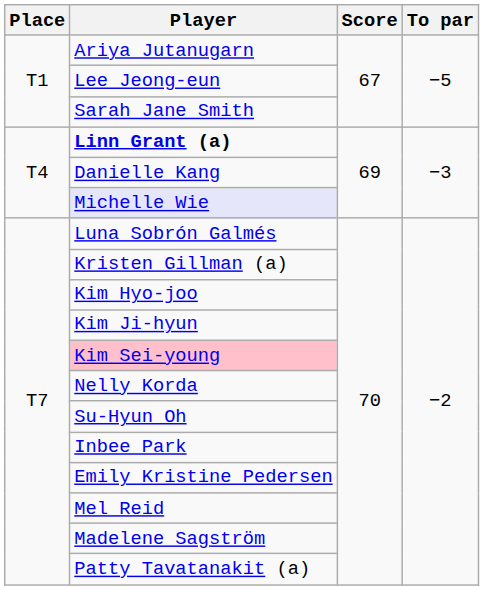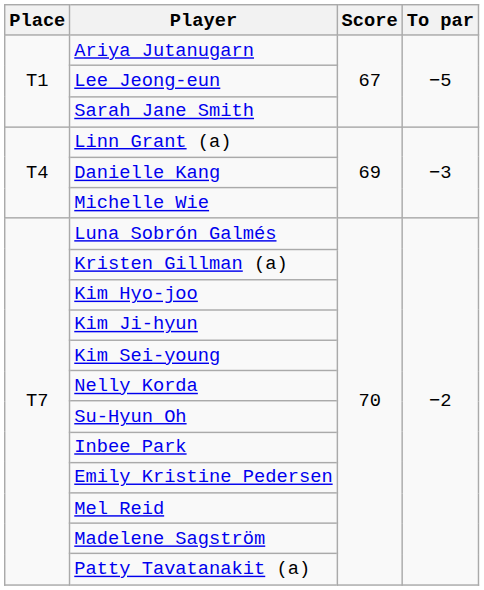(153, 142) bold -> (153, 142) normal
(142, 203) lavender background -> (142, 203) no background
(147, 356) pink background -> (147, 356) no background
